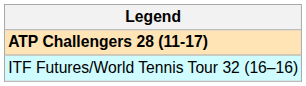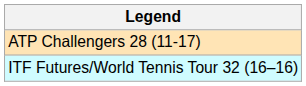(108, 42) bold -> (104, 42) normal
